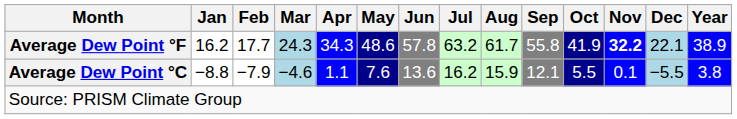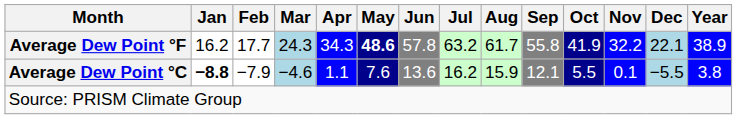(378, 45) normal -> (378, 45) bold
(625, 45) bold -> (625, 45) normal
(212, 72) normal -> (212, 72) bold
